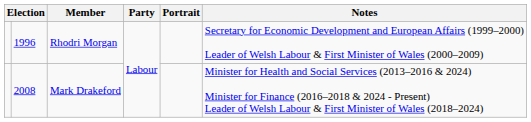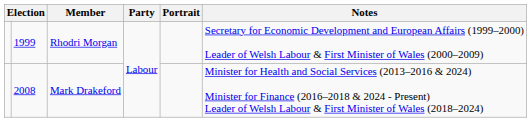(25, 42) 1996 -> (25, 42) 1999
